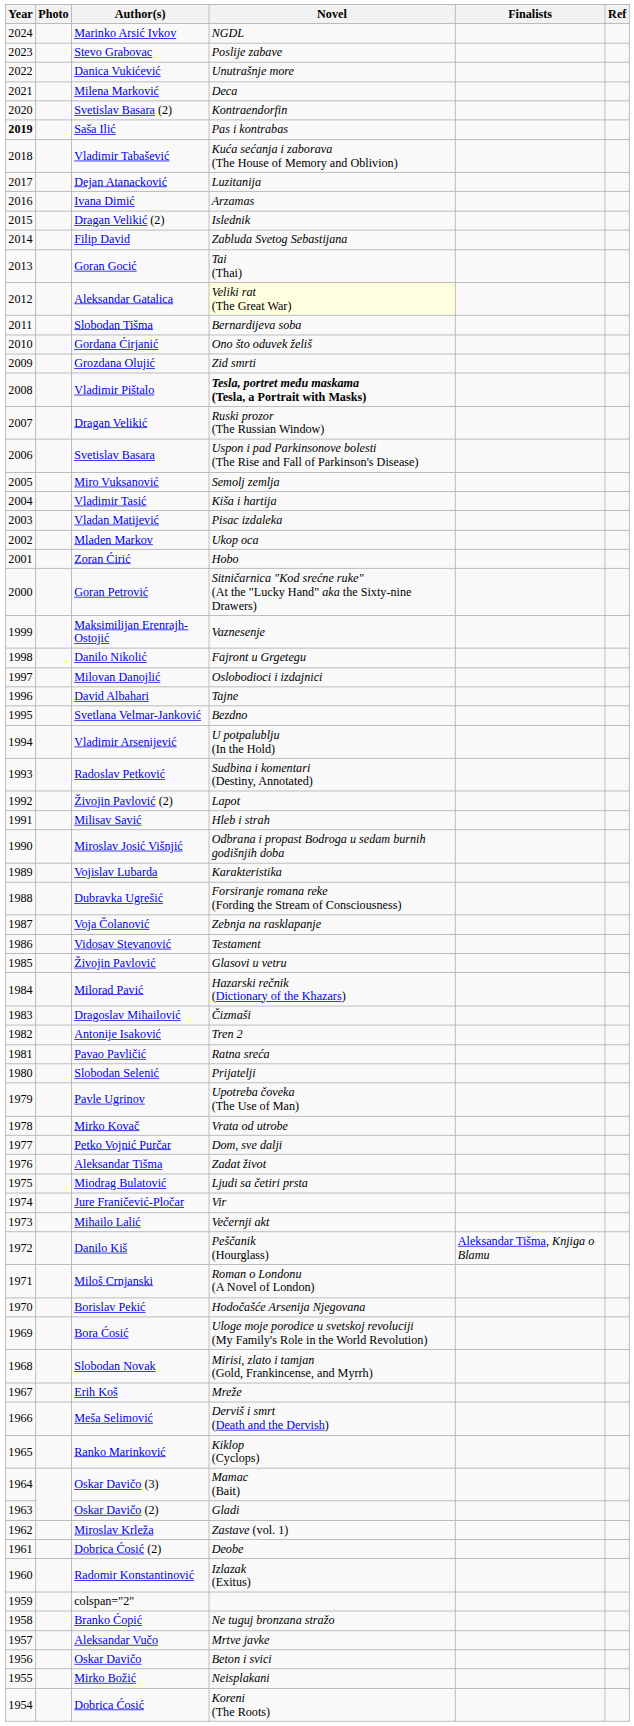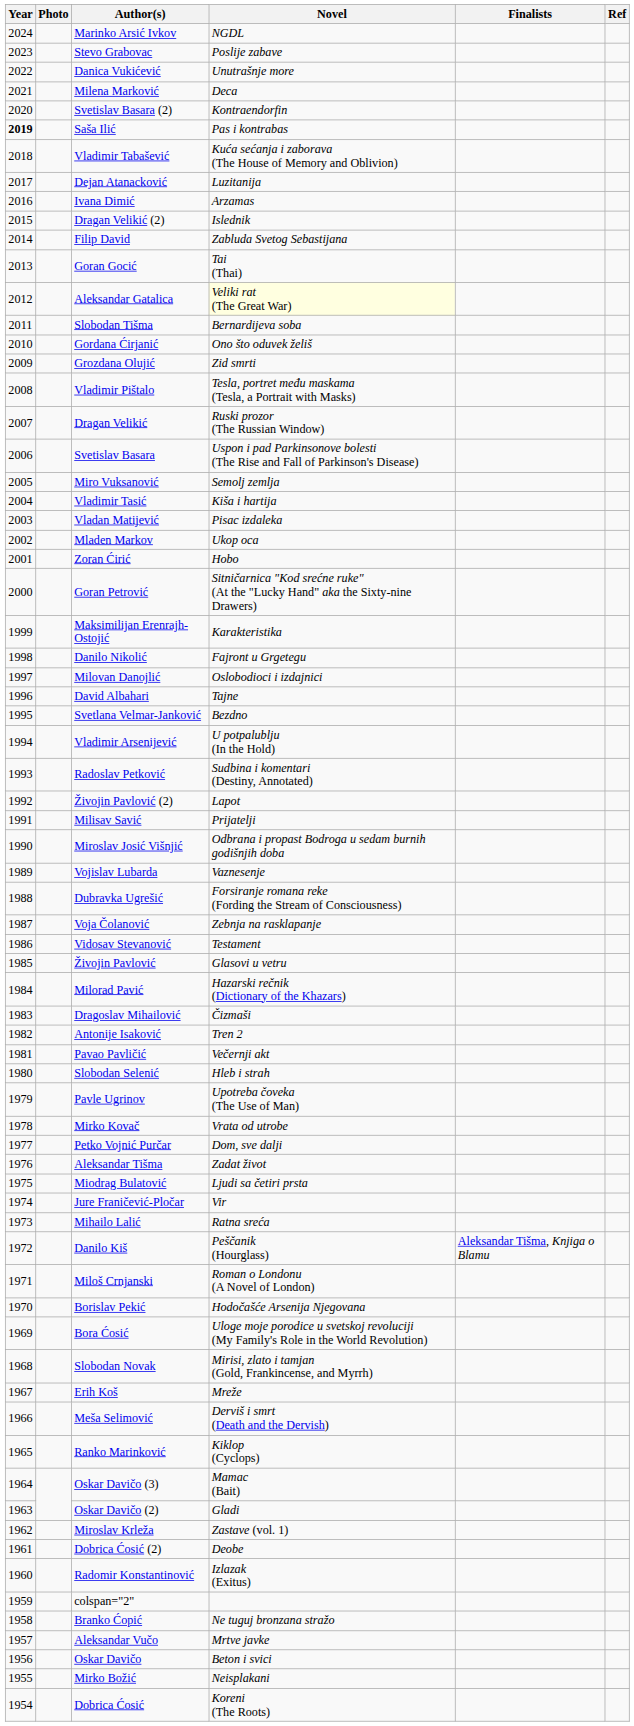(289, 389) bold -> (284, 389) normal
(238, 631) Vaznesenje -> (247, 631) Karakteristika
(241, 820) Hleb i strah -> (234, 820) Prijatelji
(247, 872) Karakteristika -> (238, 872) Vaznesenje
(241, 1054) Ratna sreća -> (241, 1054) Večernji akt
(234, 1073) Prijatelji -> (241, 1073) Hleb i strah
(241, 1222) Večernji akt -> (241, 1222) Ratna sreća
